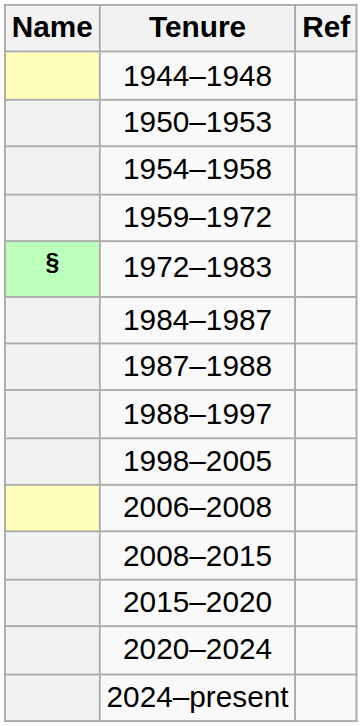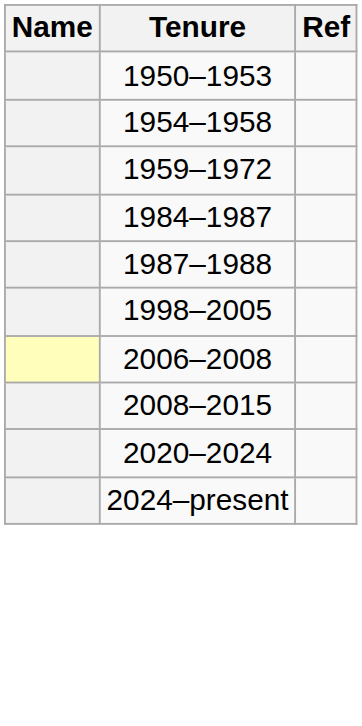- row: (198, 75)
- row: (198, 268)
- row: (198, 413)
- row: (198, 602)
